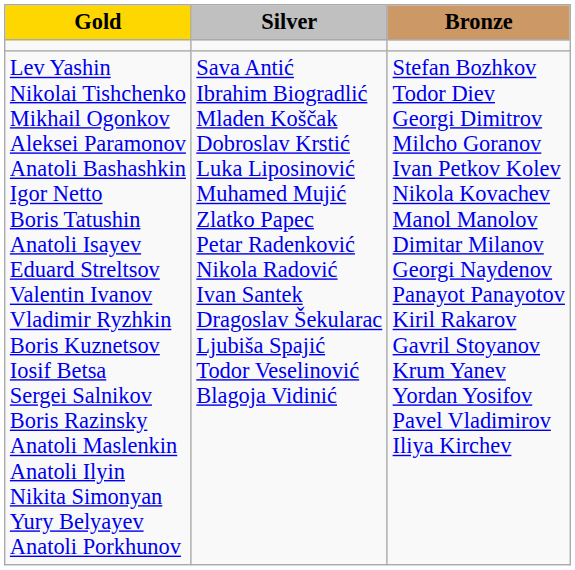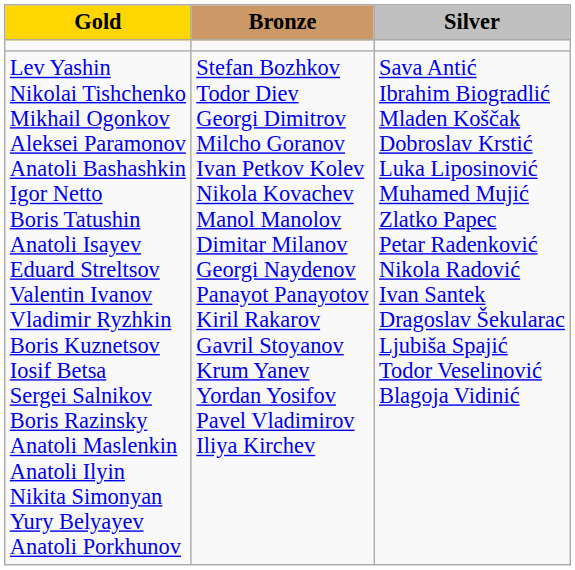columns swapped: (289, 22) <-> (479, 22)
